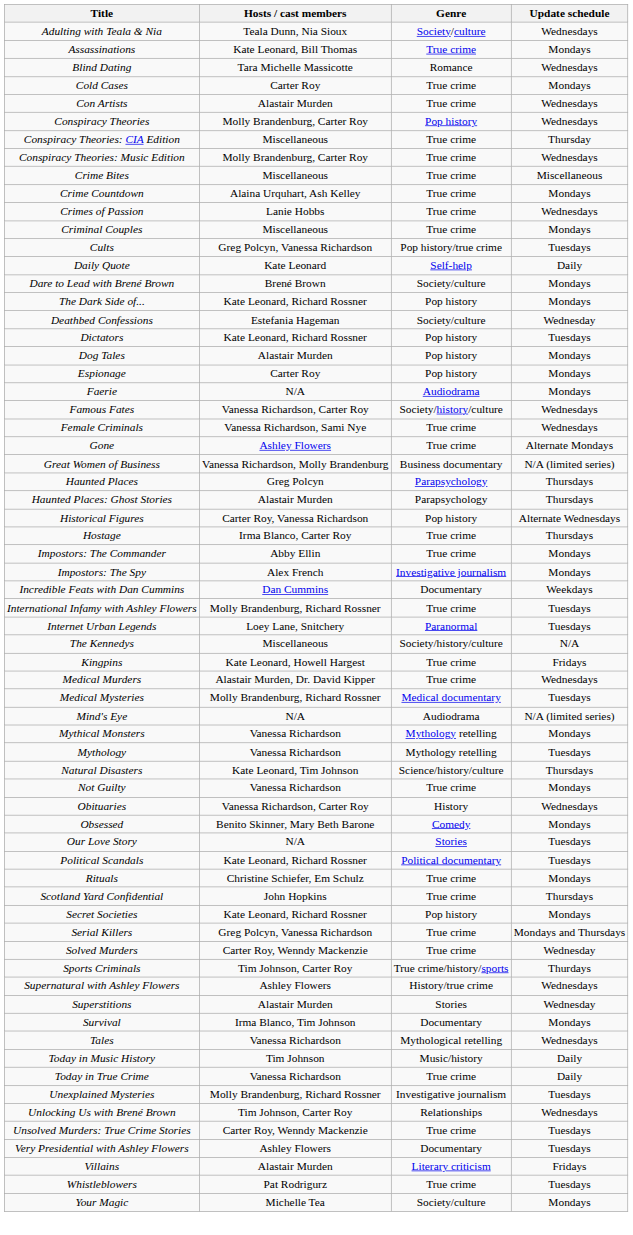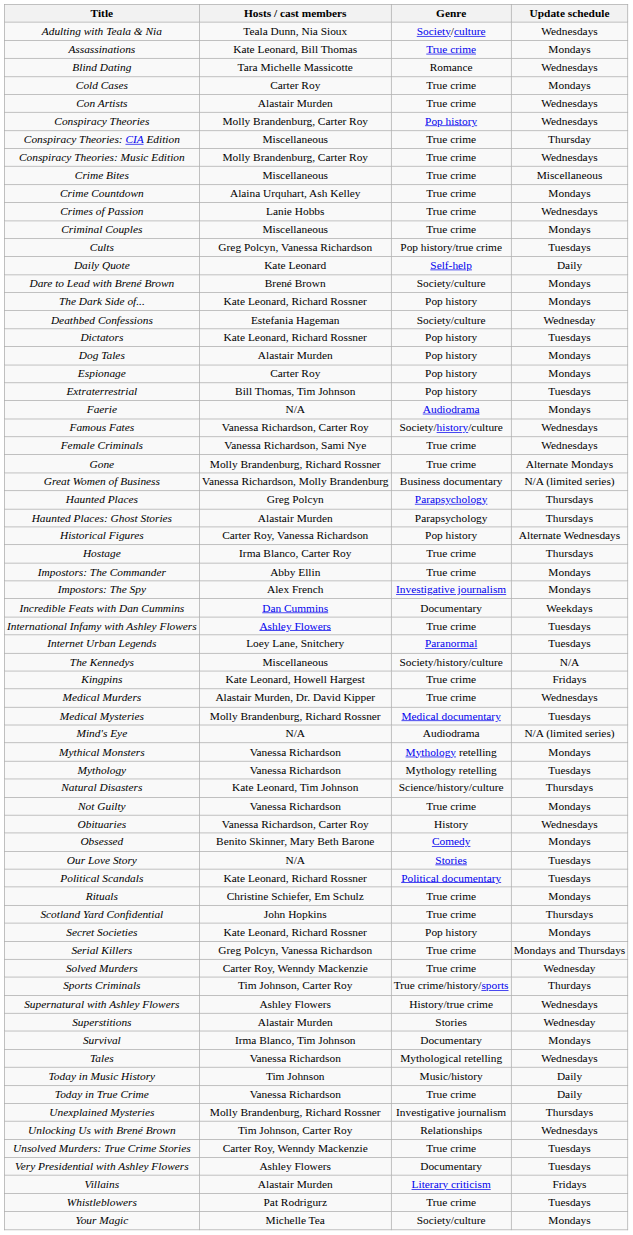+ row: (102, 391)
(295, 445) Ashley Flowers -> (295, 463) Molly Brandenburg, Richard Rossner
(295, 608) Molly Brandenburg, Richard Rossner -> (295, 626) Ashley Flowers
(570, 1094) Tuesdays -> (570, 1112) Thursdays
